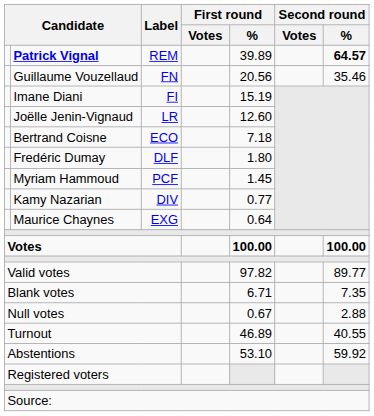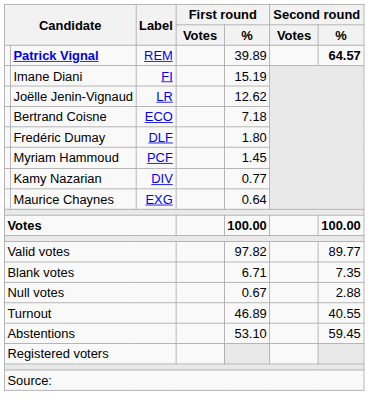- row: (76, 76)
(256, 117) 12.60 -> (251, 97) 12.62
(350, 354) 59.92 -> (345, 334) 59.45
